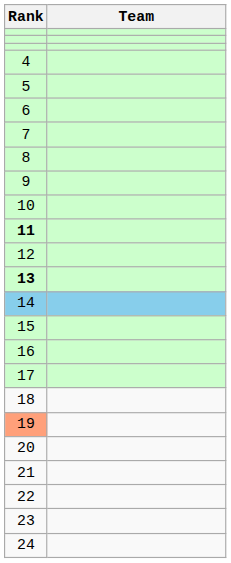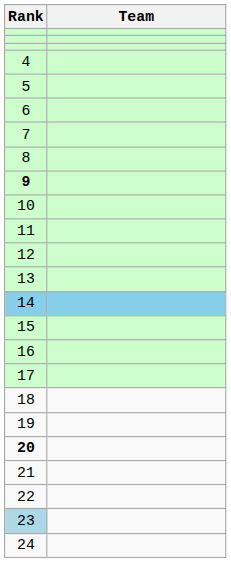(26, 183) normal -> (26, 183) bold
(26, 231) bold -> (26, 231) normal
(26, 279) bold -> (26, 279) normal
(26, 424) lightsalmon background -> (26, 424) no background
(26, 448) normal -> (26, 448) bold
(26, 521) no background -> (26, 521) lightblue background
